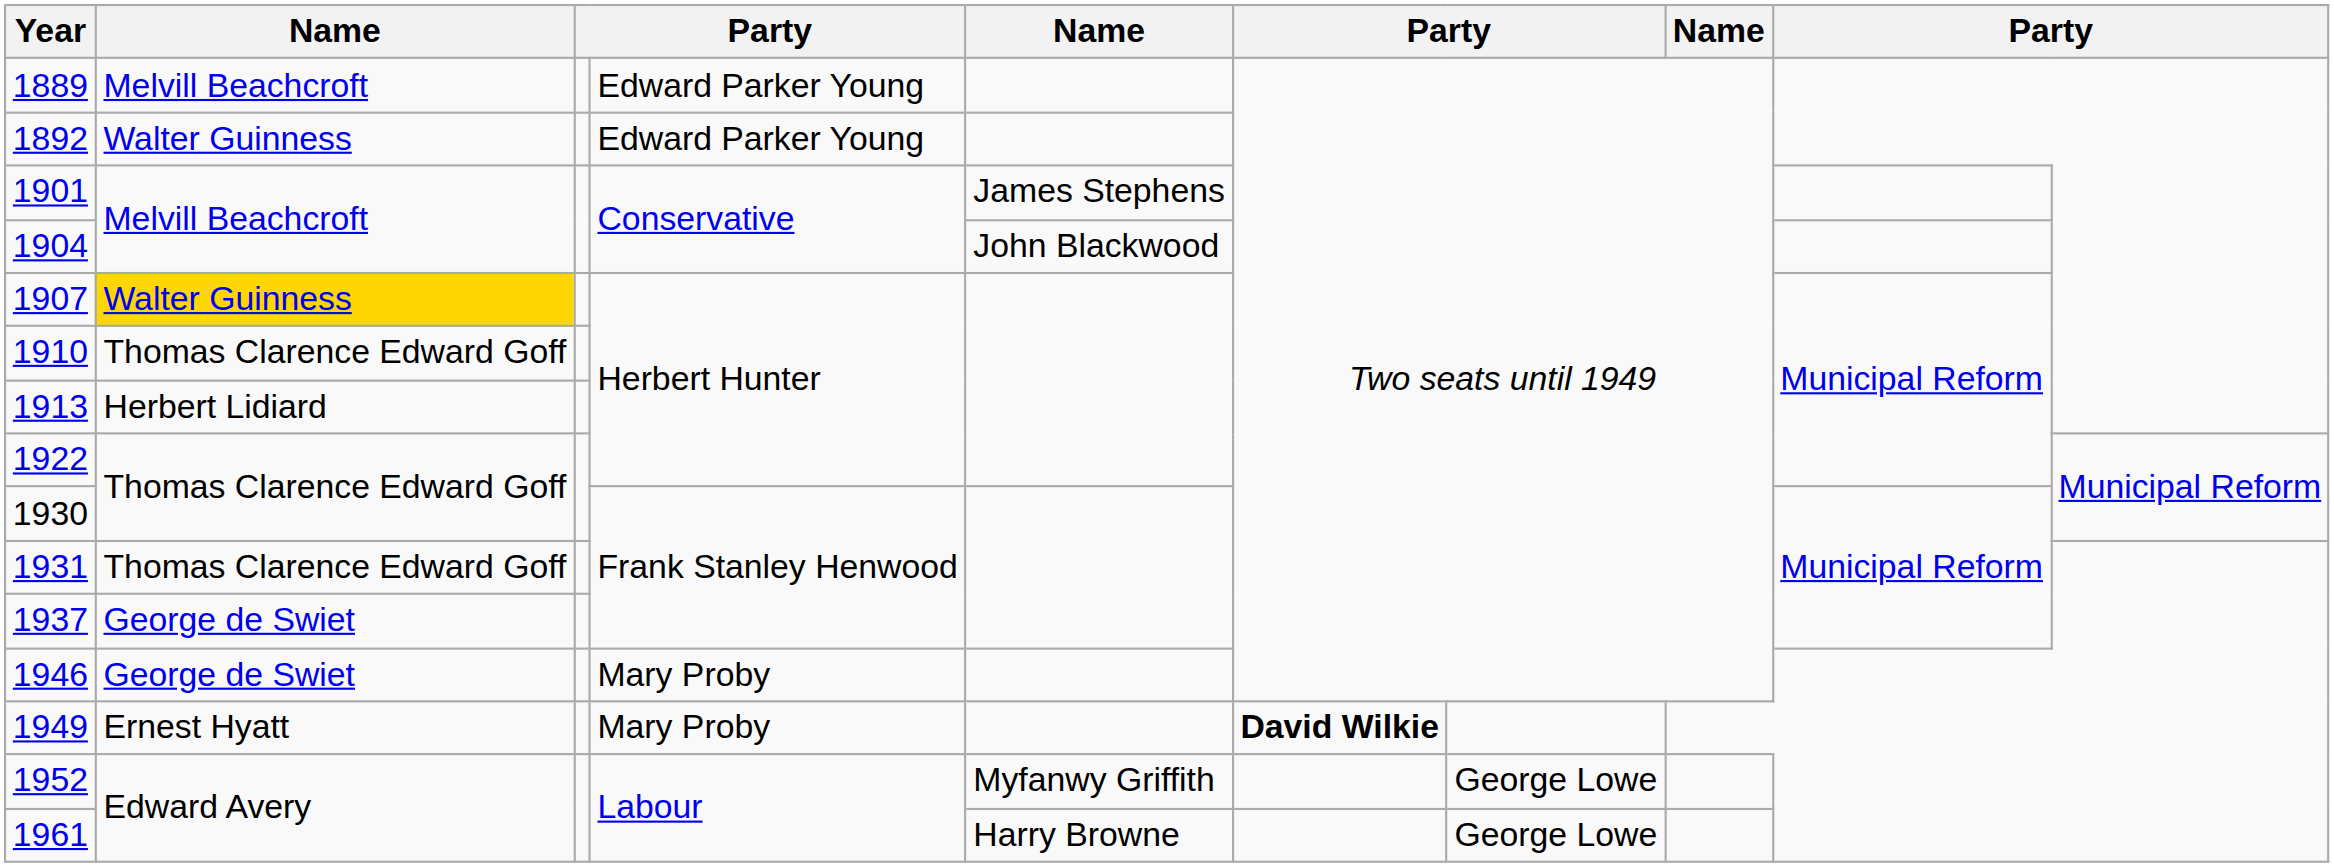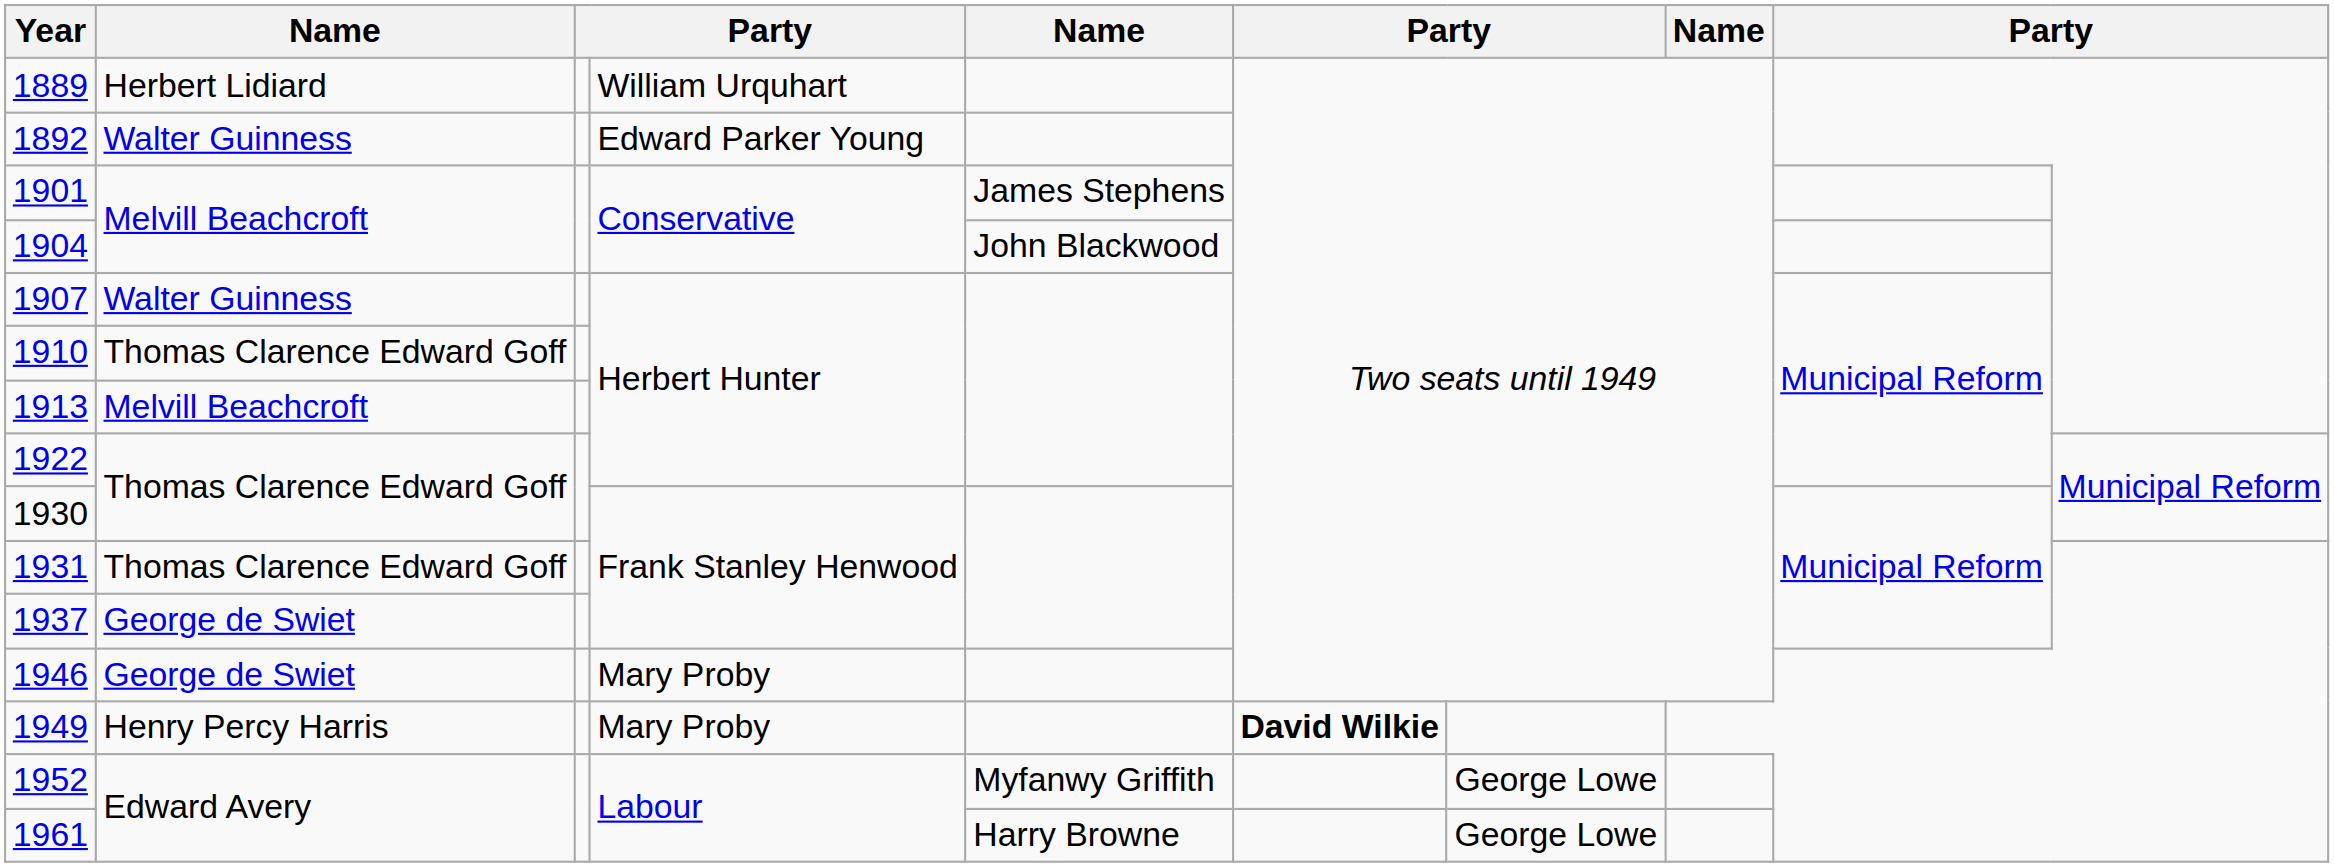(236, 84) Melvill Beachcroft -> (215, 84) Herbert Lidiard
(761, 84) Edward Parker Young -> (722, 84) William Urquhart
(228, 298) gold background -> (228, 298) no background
(215, 406) Herbert Lidiard -> (236, 406) Melvill Beachcroft
(196, 727) Ernest Hyatt -> (246, 727) Henry Percy Harris
